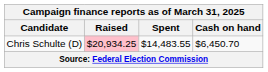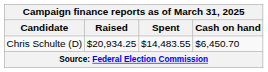(112, 43) pink background -> (112, 43) no background
